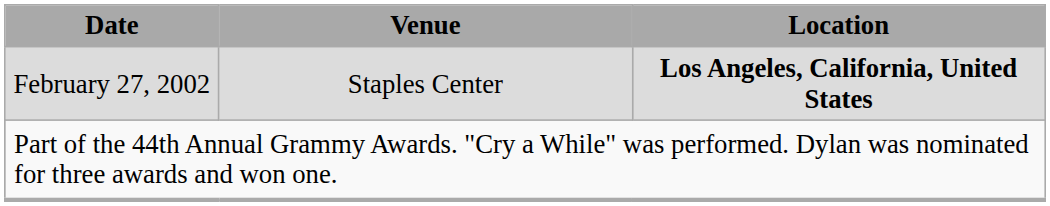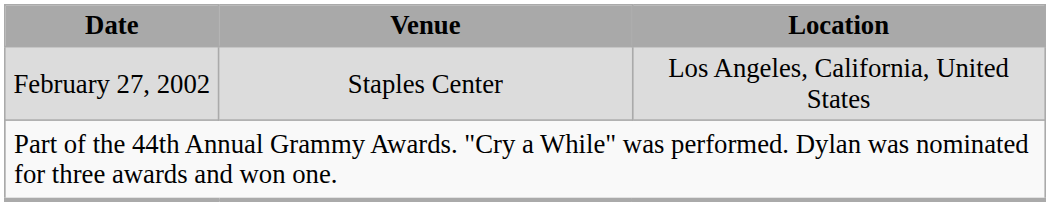(839, 83) bold -> (839, 83) normal
